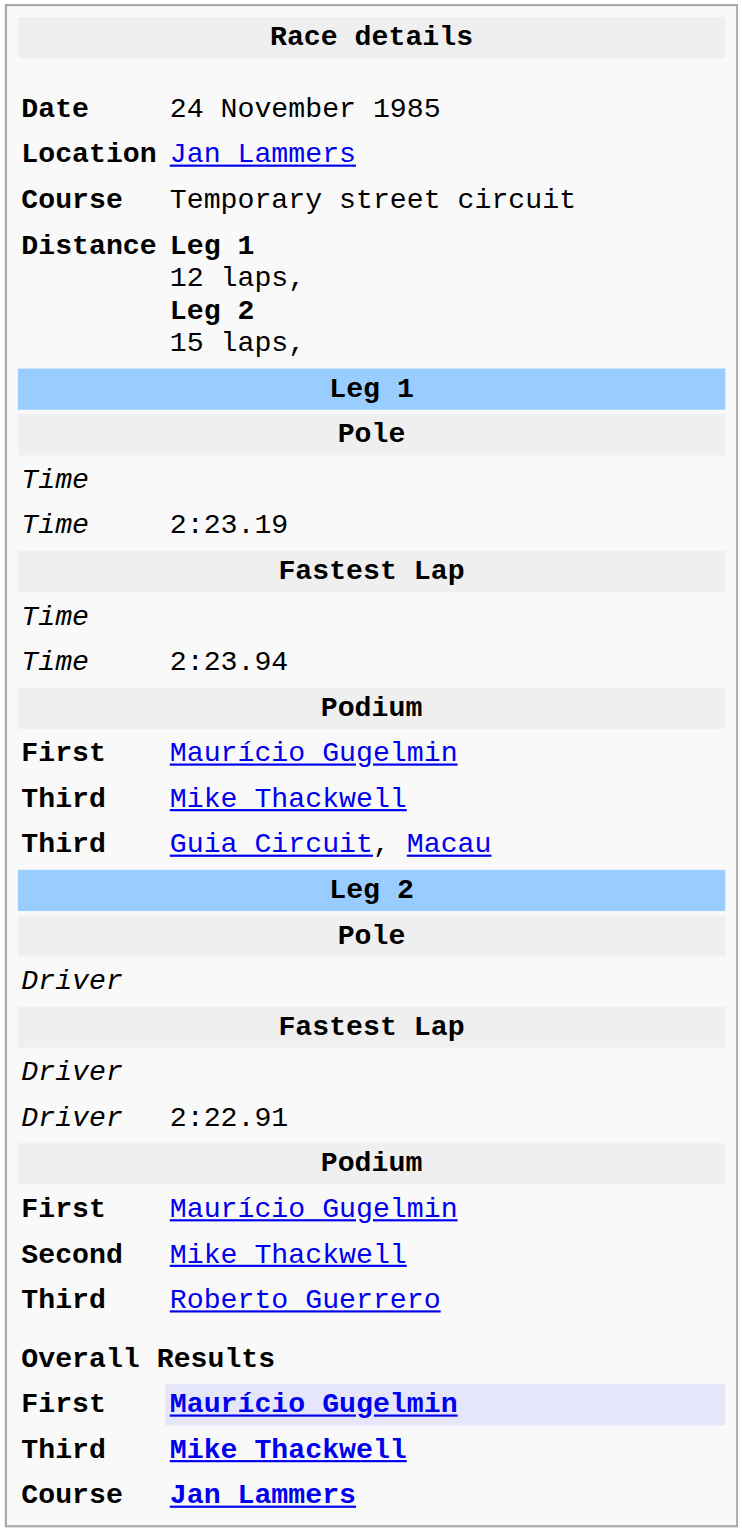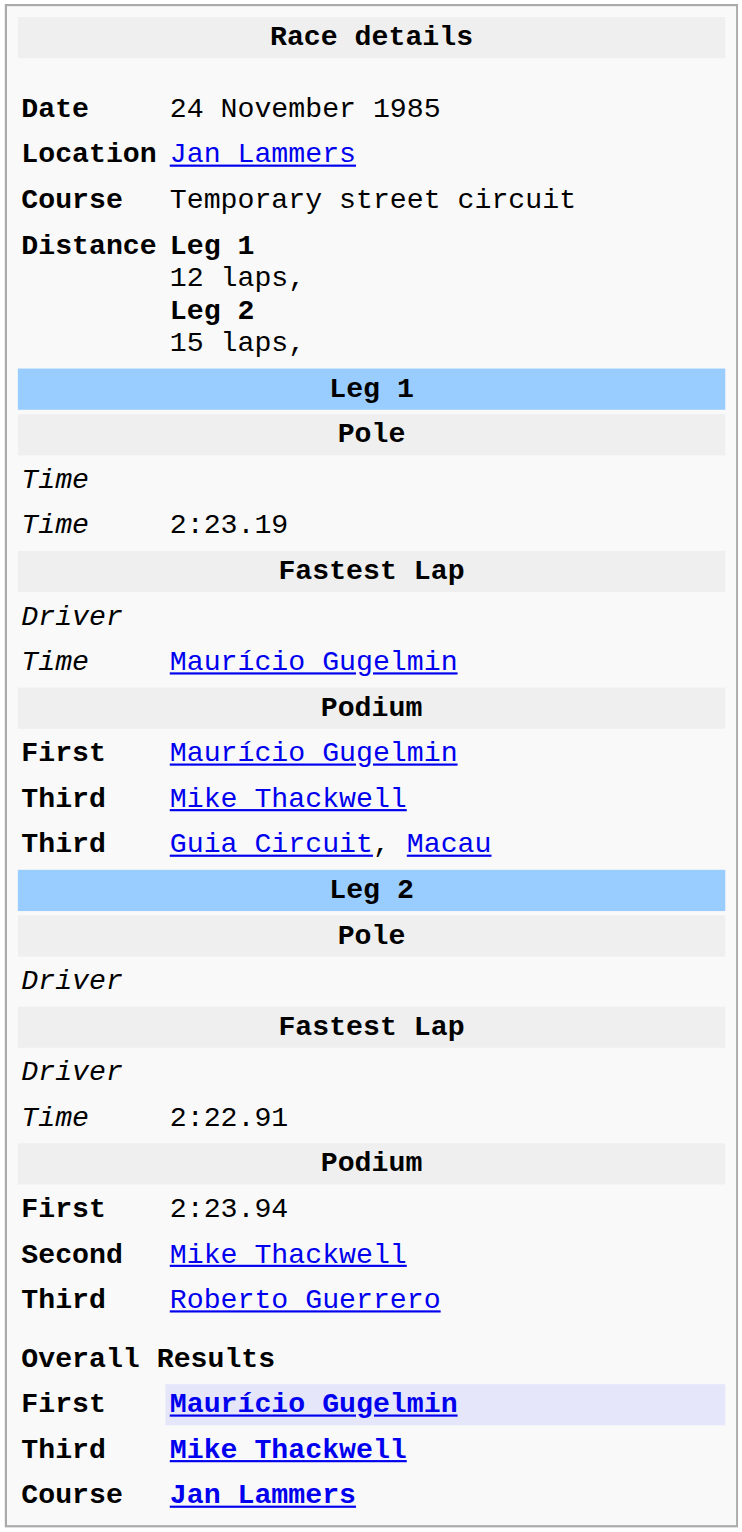(55, 616) Time -> (72, 616) Driver
(229, 662) 2:23.94 -> (314, 662) Maurício Gugelmin
(72, 1117) Driver -> (55, 1117) Time
(314, 1209) Maurício Gugelmin -> (229, 1209) 2:23.94
